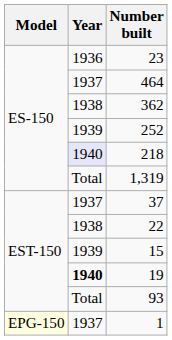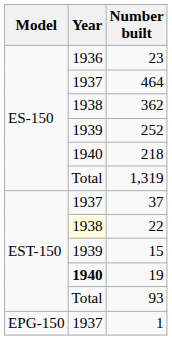(87, 154) lavender background -> (87, 154) no background
(87, 226) no background -> (87, 226) lightyellow background
(36, 322) lightyellow background -> (36, 322) no background
